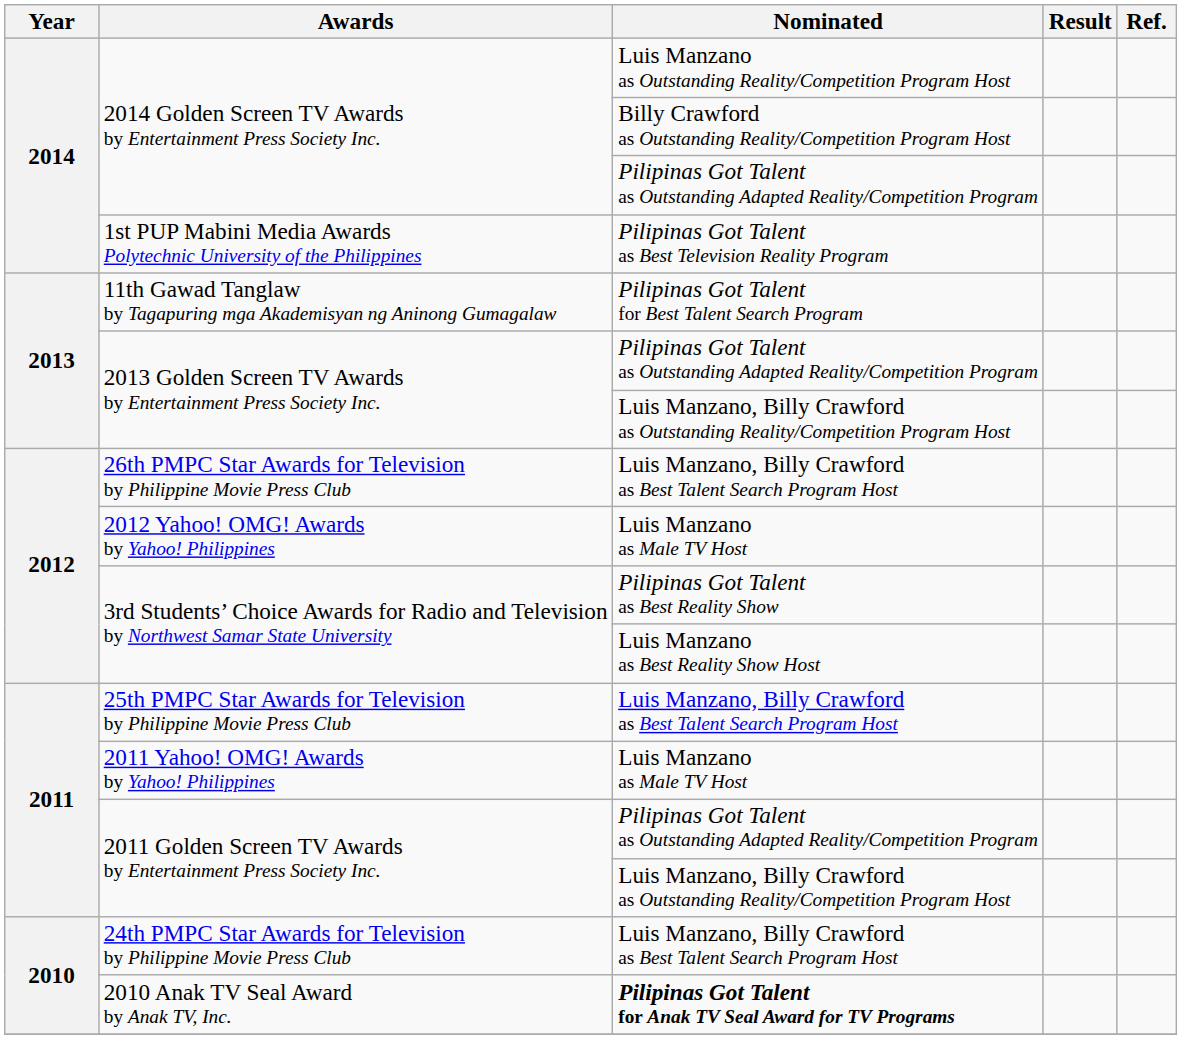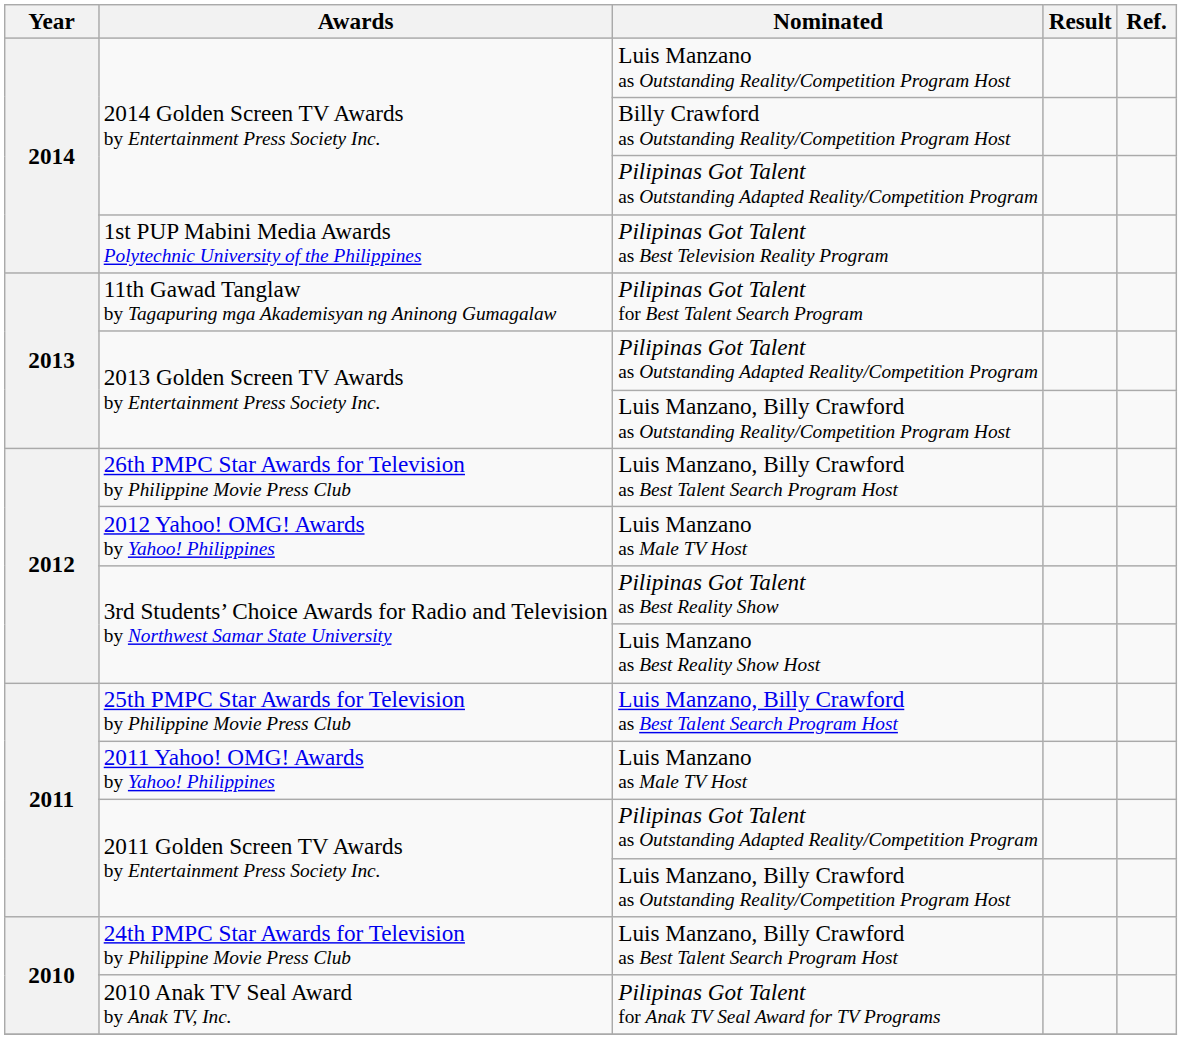(787, 1003) bold -> (779, 1003) normal
